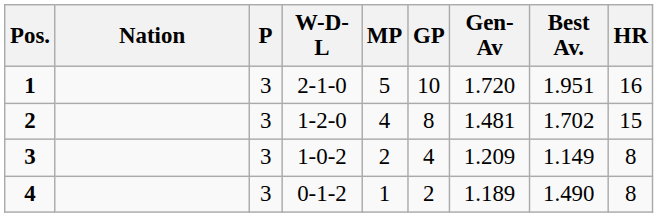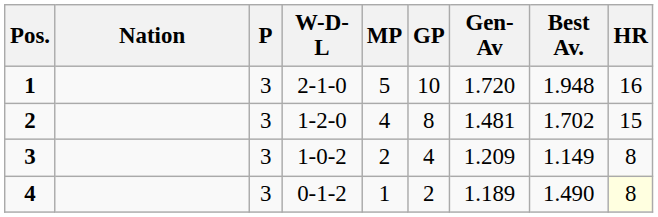(569, 84) 1.951 -> (569, 84) 1.948
(631, 193) no background -> (631, 193) lightyellow background
